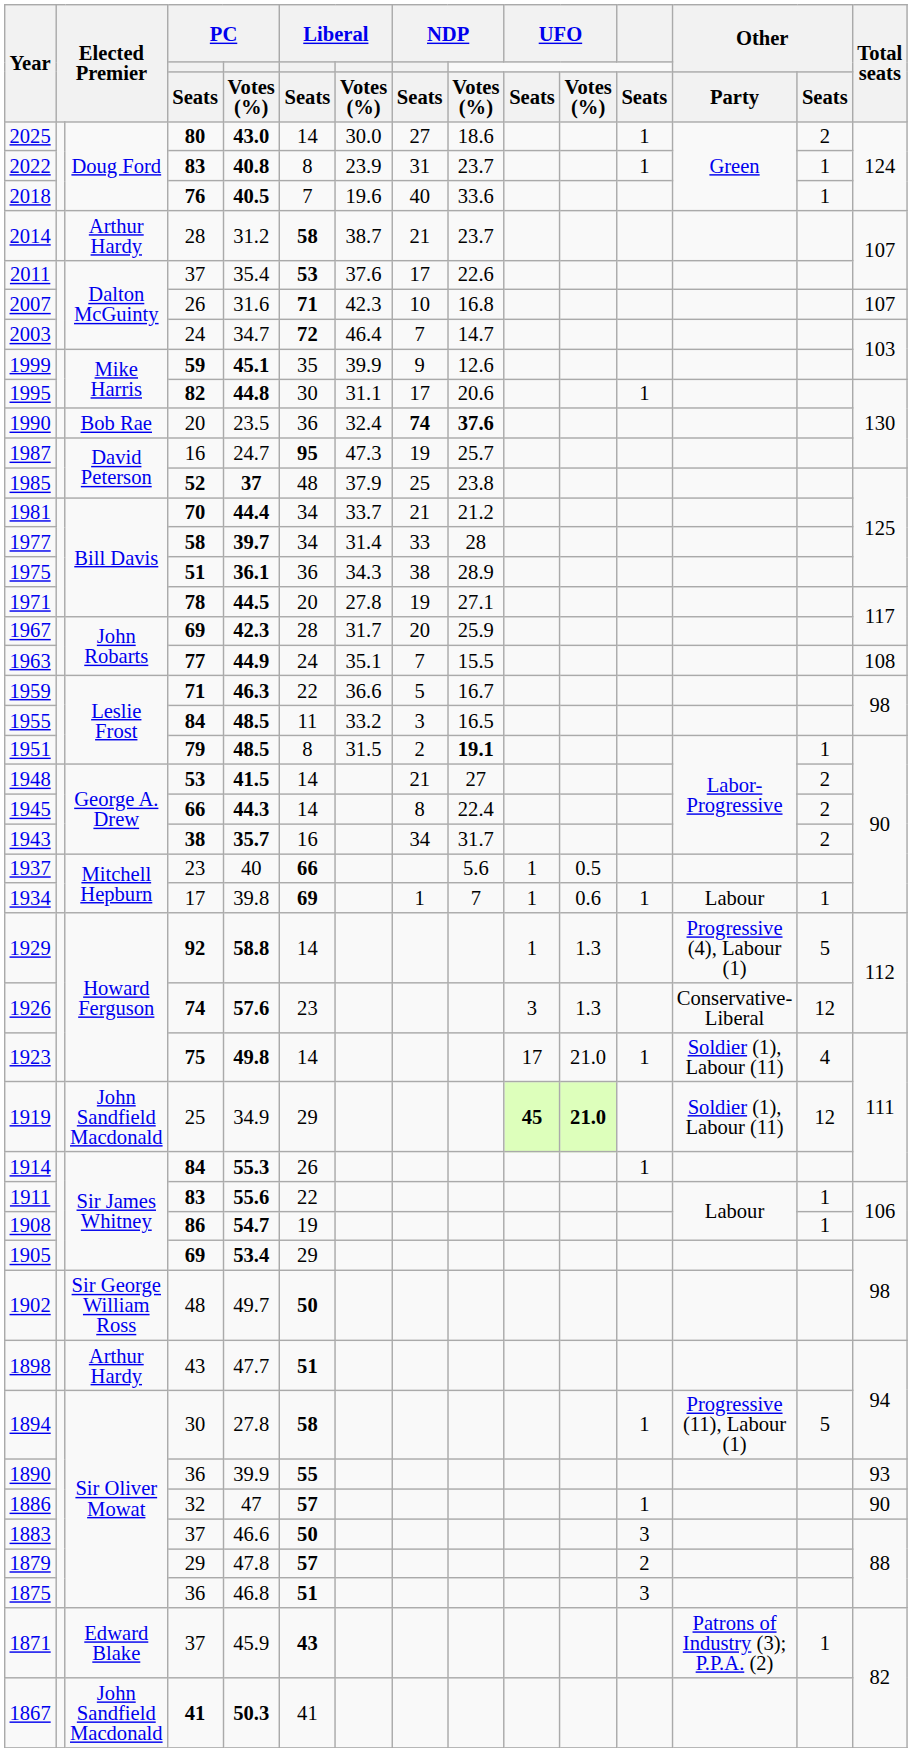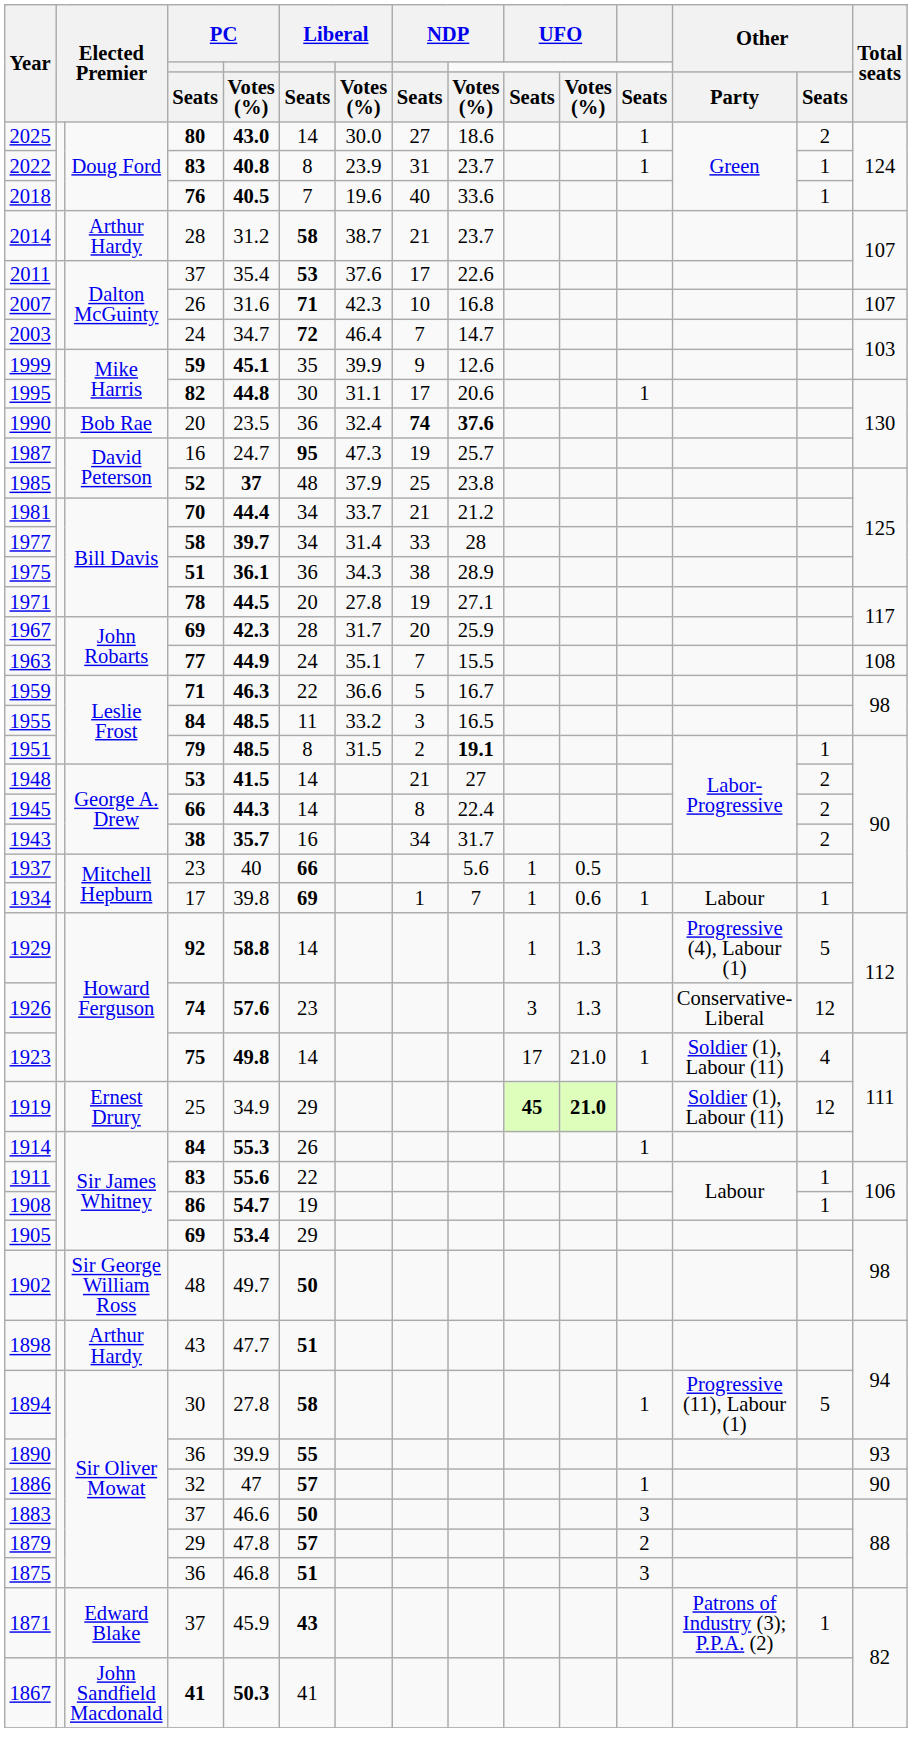(116, 1117) John Sandfield Macdonald -> (116, 1107) Ernest Drury
